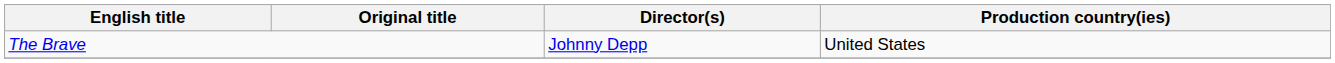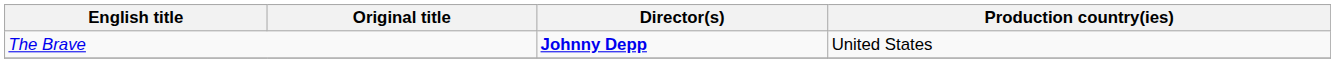(598, 44) normal -> (594, 44) bold
